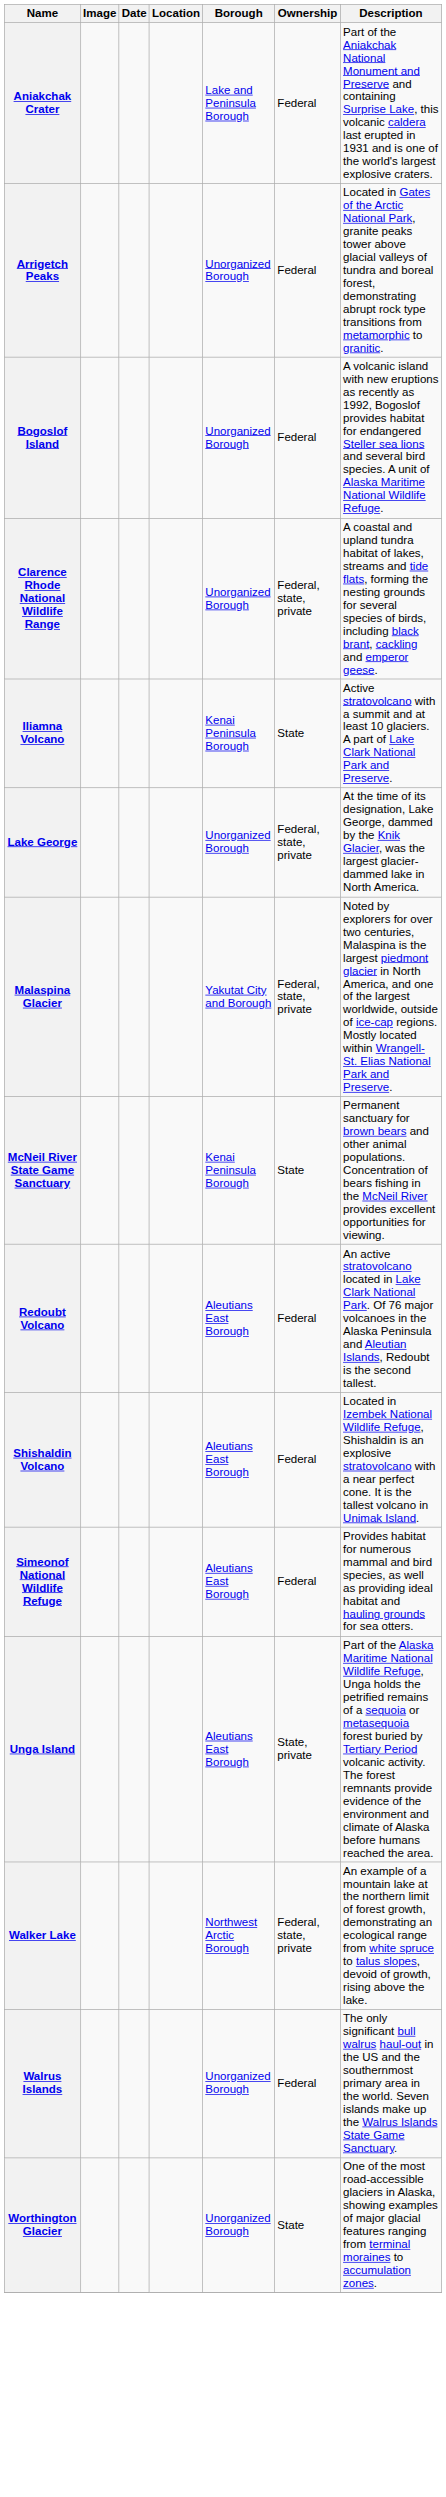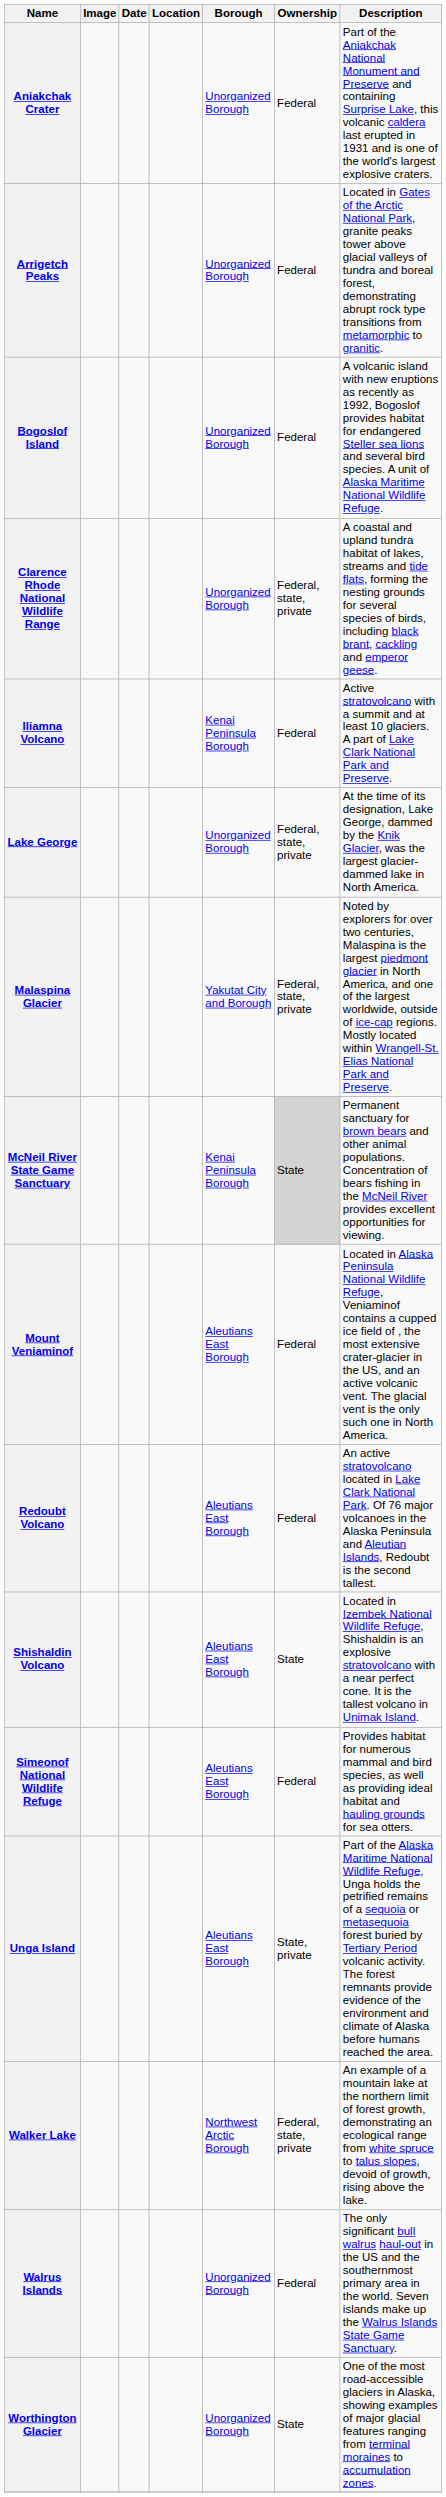(231, 103) Lake and Peninsula Borough -> (238, 103) Unorganized Borough
(291, 733) State -> (297, 733) Federal
(291, 1170) no background -> (291, 1170) lightgrey background
+ row: (42, 1344)
(297, 1459) Federal -> (291, 1659) State
